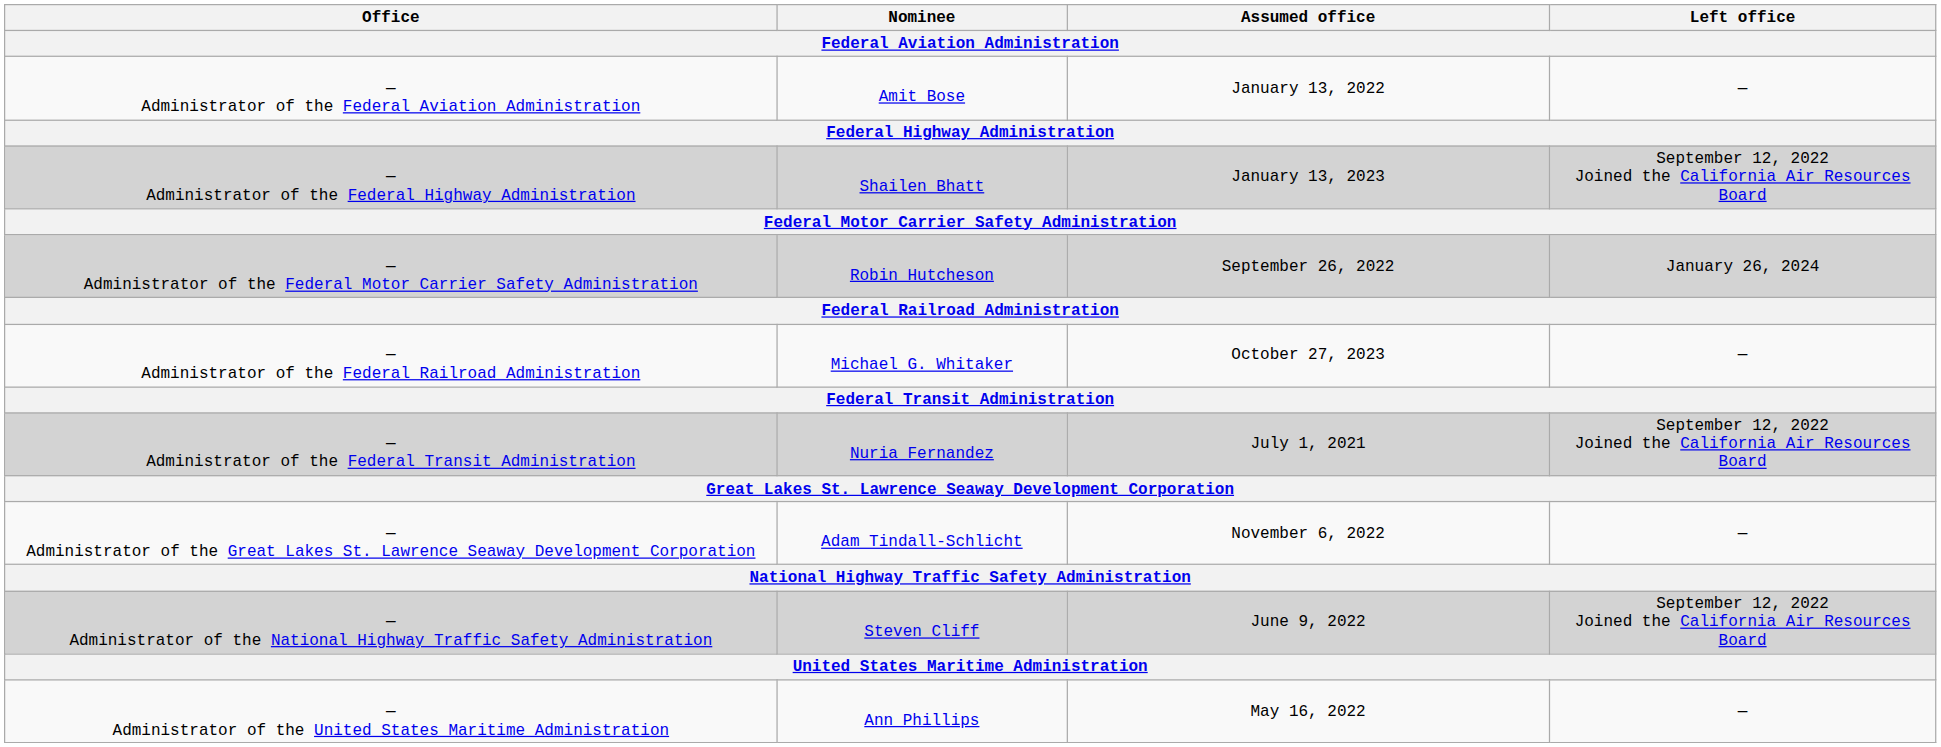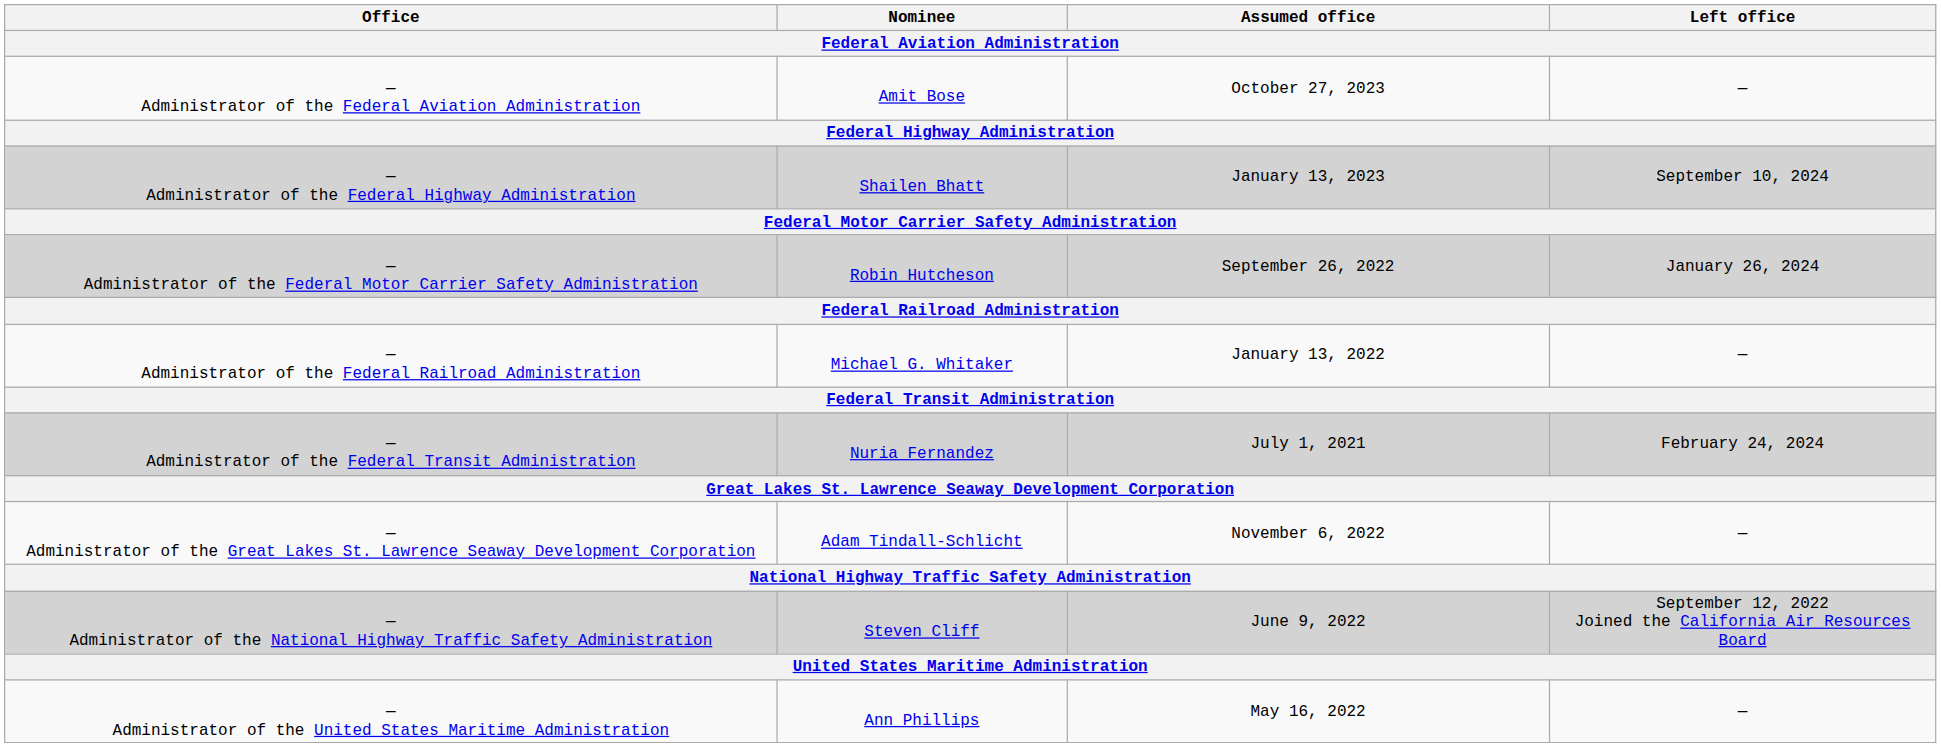(1308, 88) January 13, 2022 -> (1308, 88) October 27, 2023
(1743, 177) September 12, 2022 Joined the California Air Resources Board -> (1743, 177) September 10, 2024
(1308, 355) October 27, 2023 -> (1308, 355) January 13, 2022
(1743, 444) September 12, 2022 Joined the California Air Resources Board -> (1743, 444) February 24, 2024
